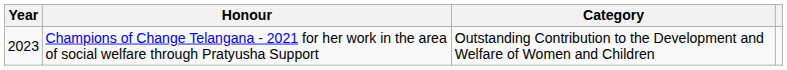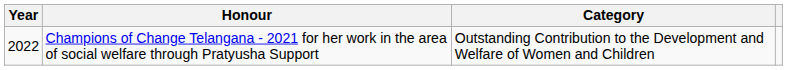(23, 45) 2023 -> (23, 45) 2022
